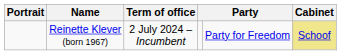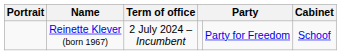(314, 35) khaki background -> (314, 35) no background
